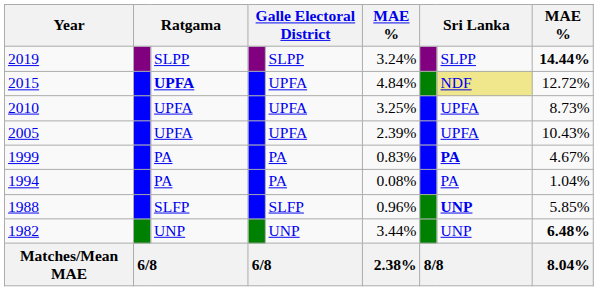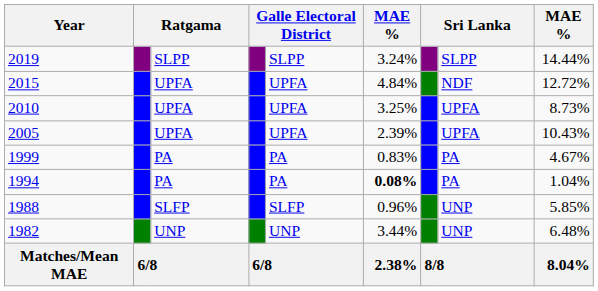(564, 58) bold -> (566, 58) normal
(174, 83) bold -> (173, 83) normal
(456, 83) khaki background -> (457, 83) no background
(450, 157) bold -> (450, 157) normal
(396, 181) normal -> (396, 181) bold
(456, 206) bold -> (457, 206) normal
(568, 231) bold -> (570, 231) normal
